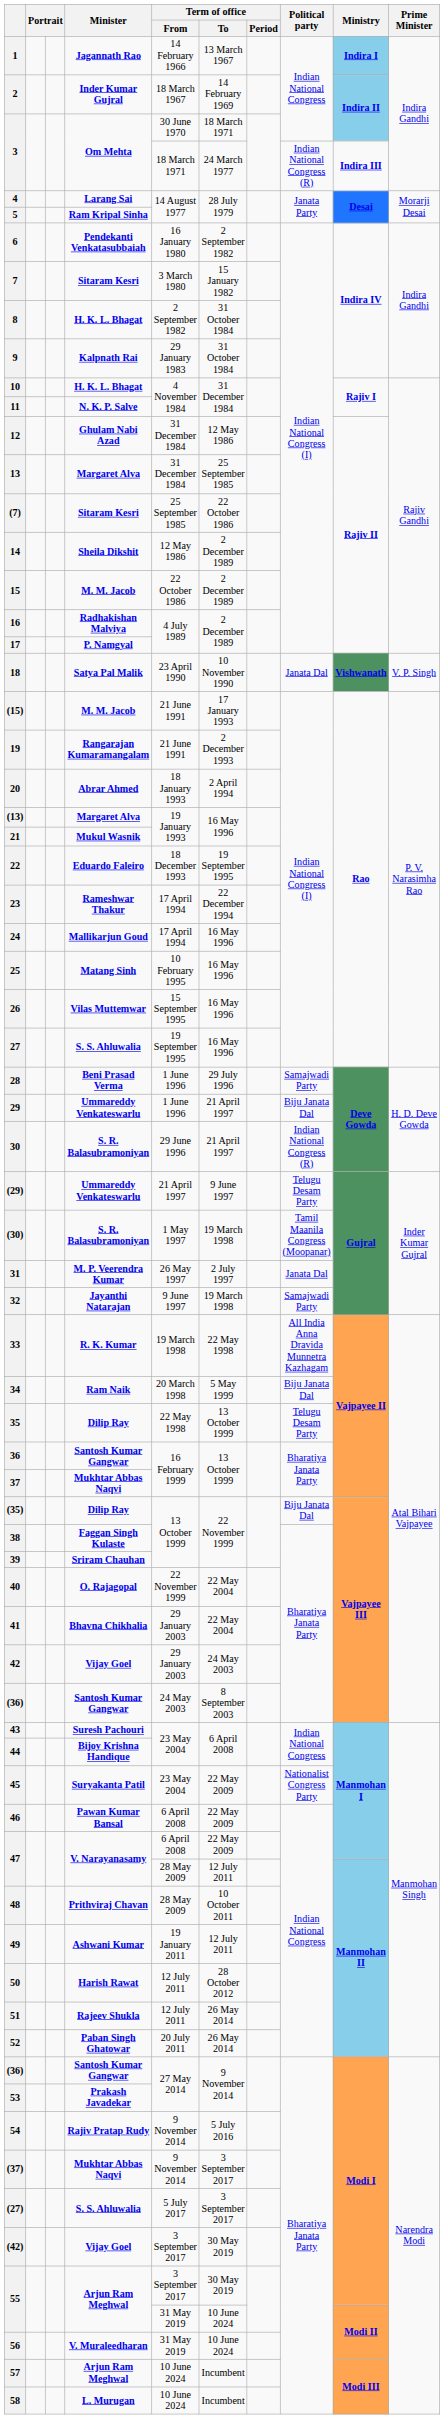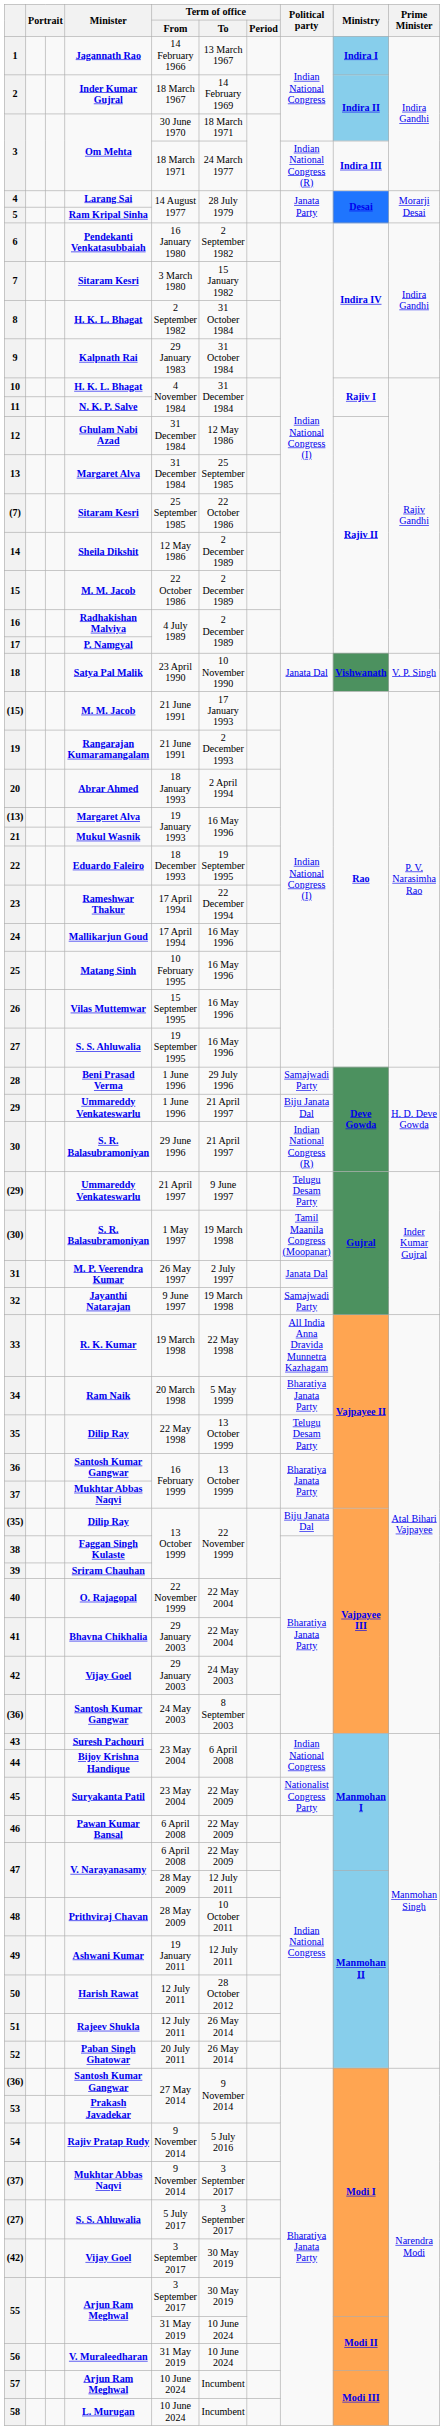(307, 1390) Biju Janata Dal -> (307, 1395) Bharatiya Janata Party
